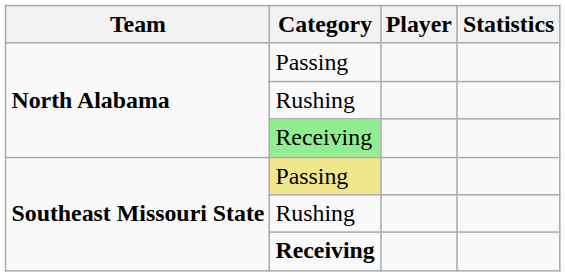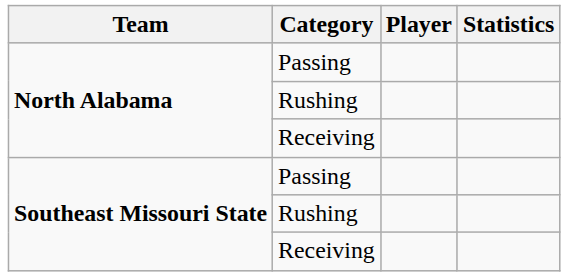(324, 137) lightgreen background -> (326, 137) no background
(312, 175) khaki background -> (315, 175) no background
(325, 251) bold -> (326, 251) normal
